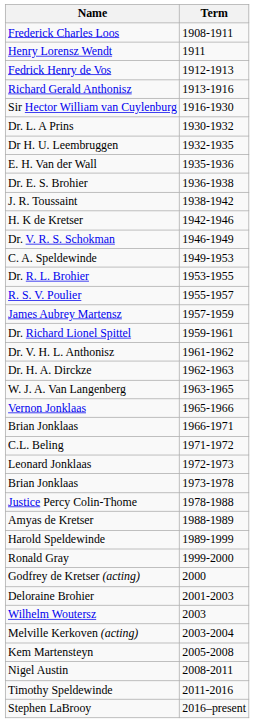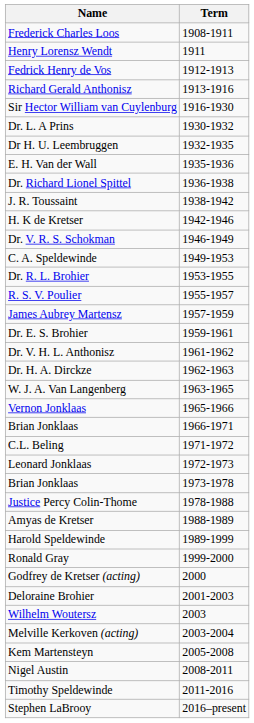(48, 182) Dr. E. S. Brohier -> (70, 182) Dr. Richard Lionel Spittel
(70, 333) Dr. Richard Lionel Spittel -> (48, 333) Dr. E. S. Brohier
